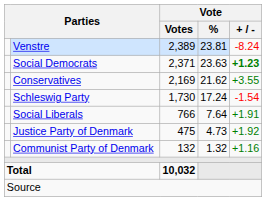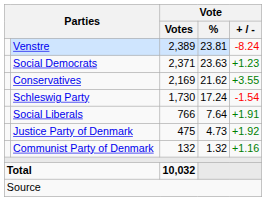(246, 64) bold -> (246, 64) normal
